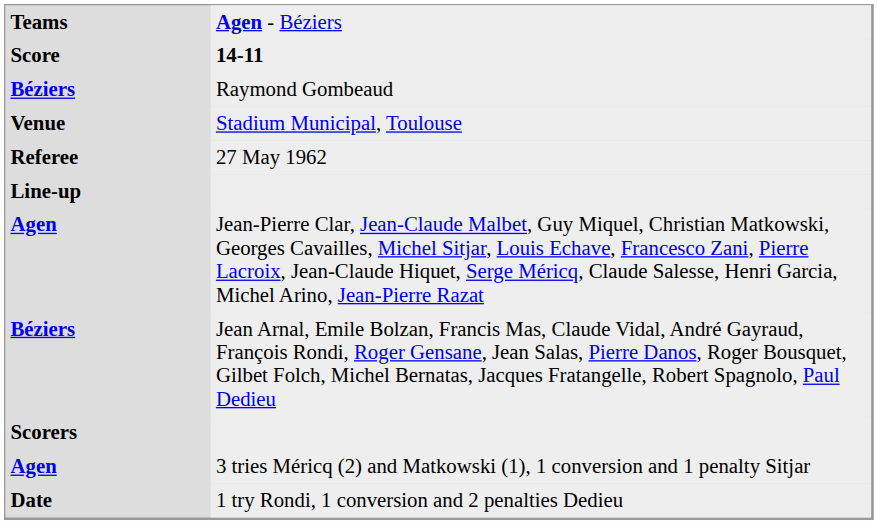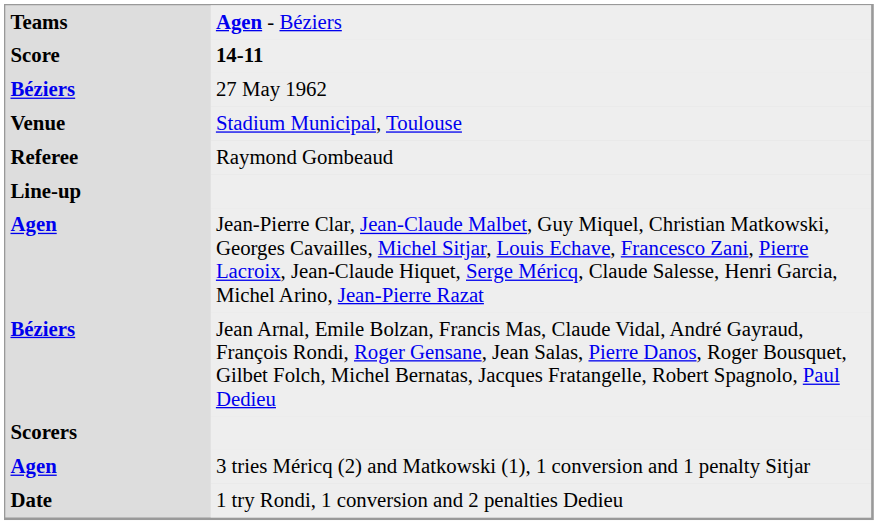(305, 89) Raymond Gombeaud -> (271, 89) 27 May 1962
(271, 157) 27 May 1962 -> (305, 157) Raymond Gombeaud
